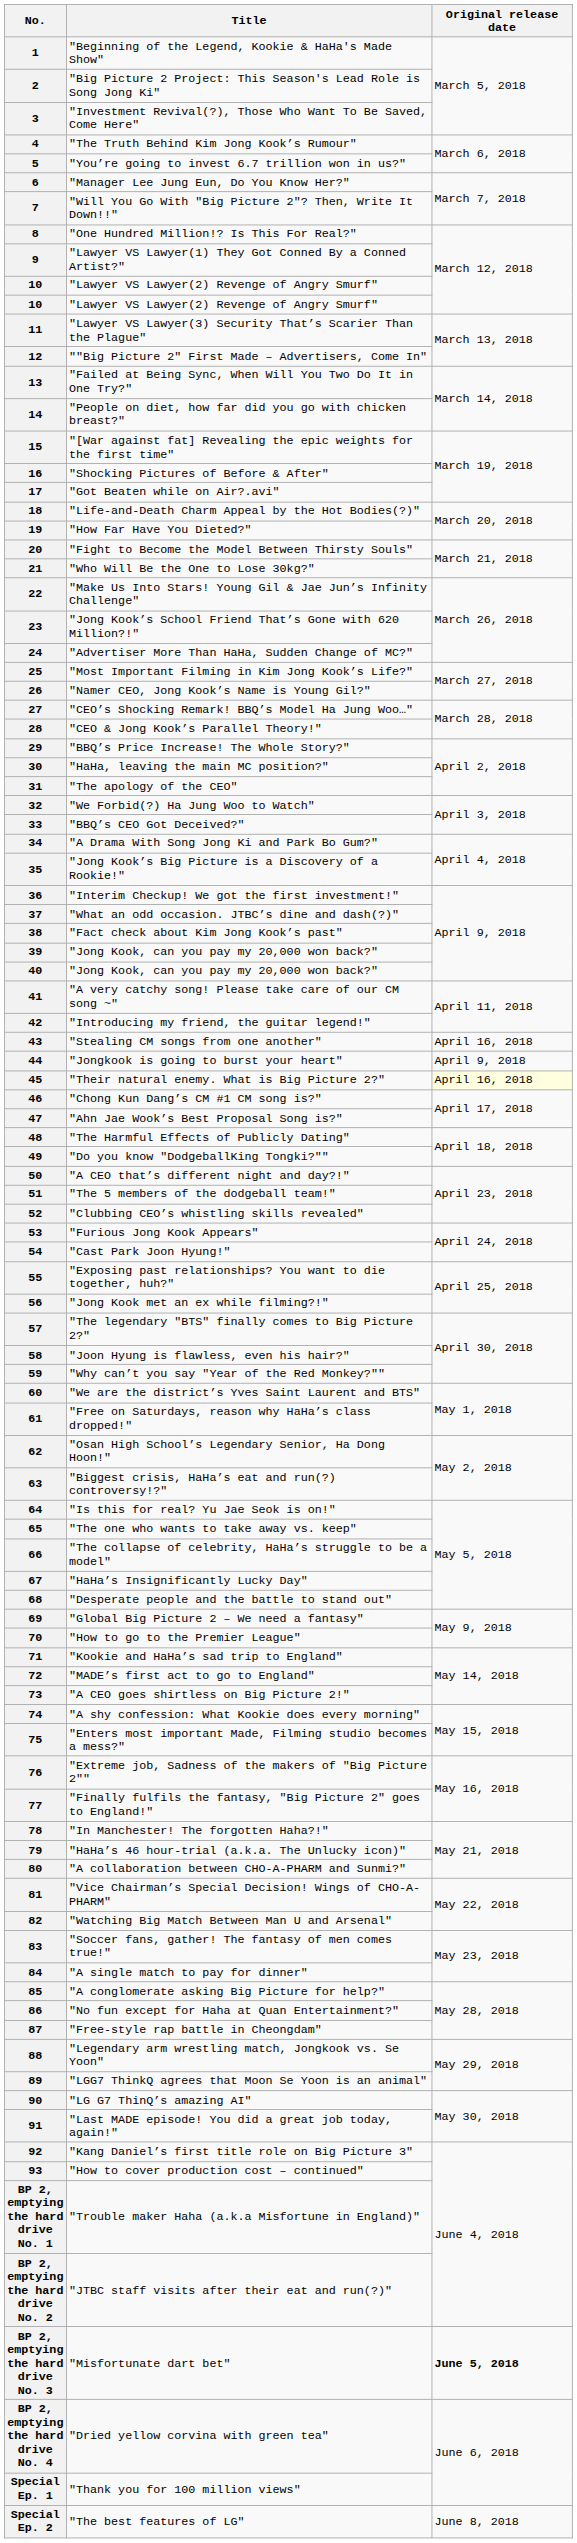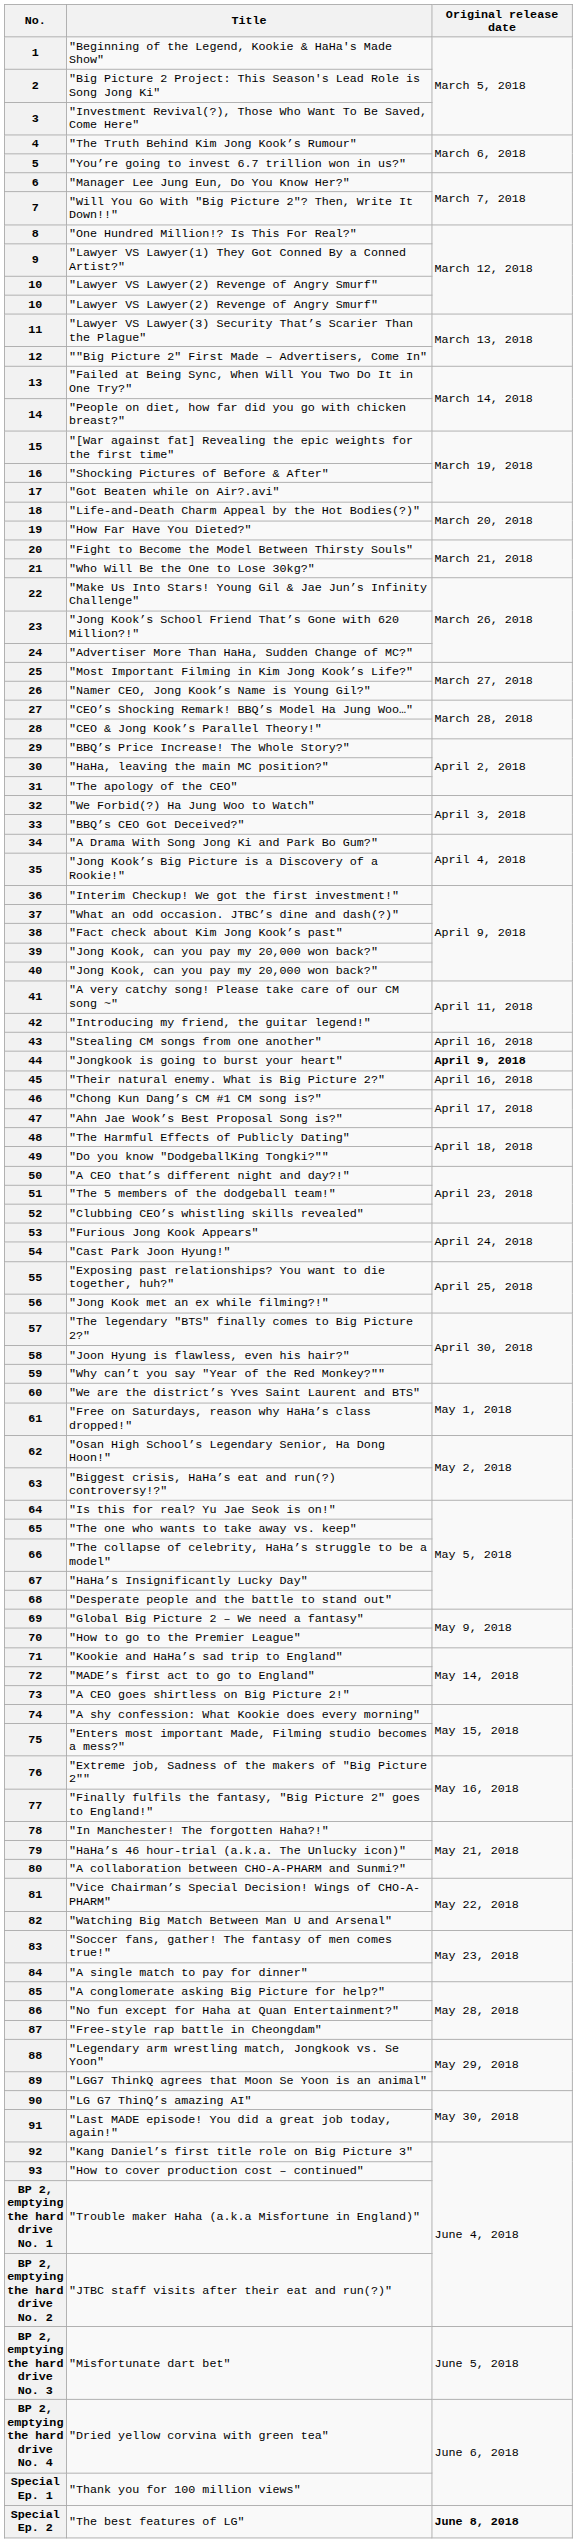(480, 1061) normal -> (480, 1061) bold
(484, 1080) lightyellow background -> (484, 1080) no background
(477, 2363) bold -> (477, 2363) normal
(477, 2522) normal -> (477, 2522) bold
